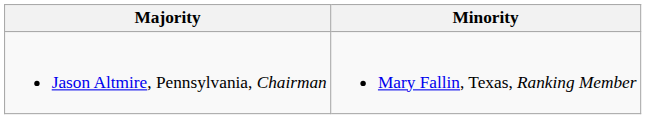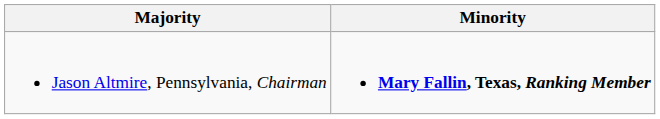(486, 82) normal -> (493, 82) bold
